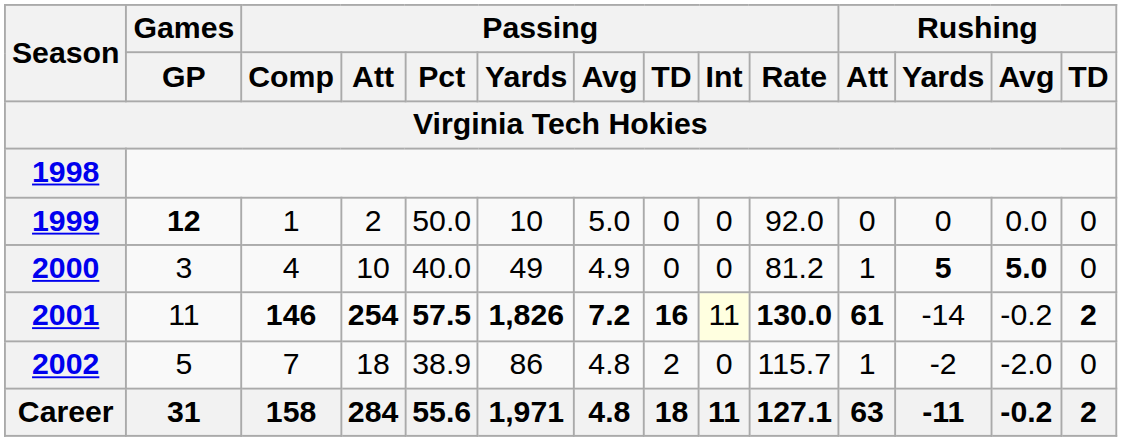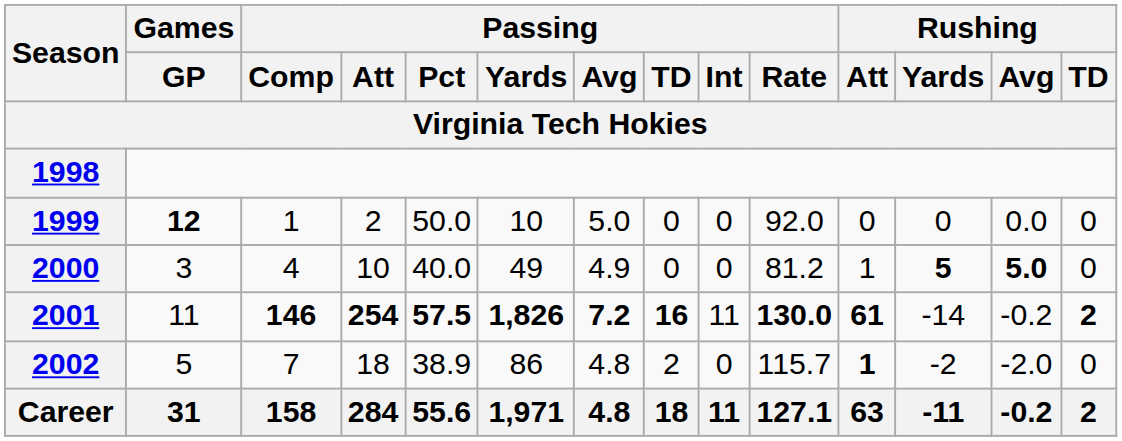(724, 316) lightyellow background -> (724, 316) no background
(867, 364) normal -> (867, 364) bold
